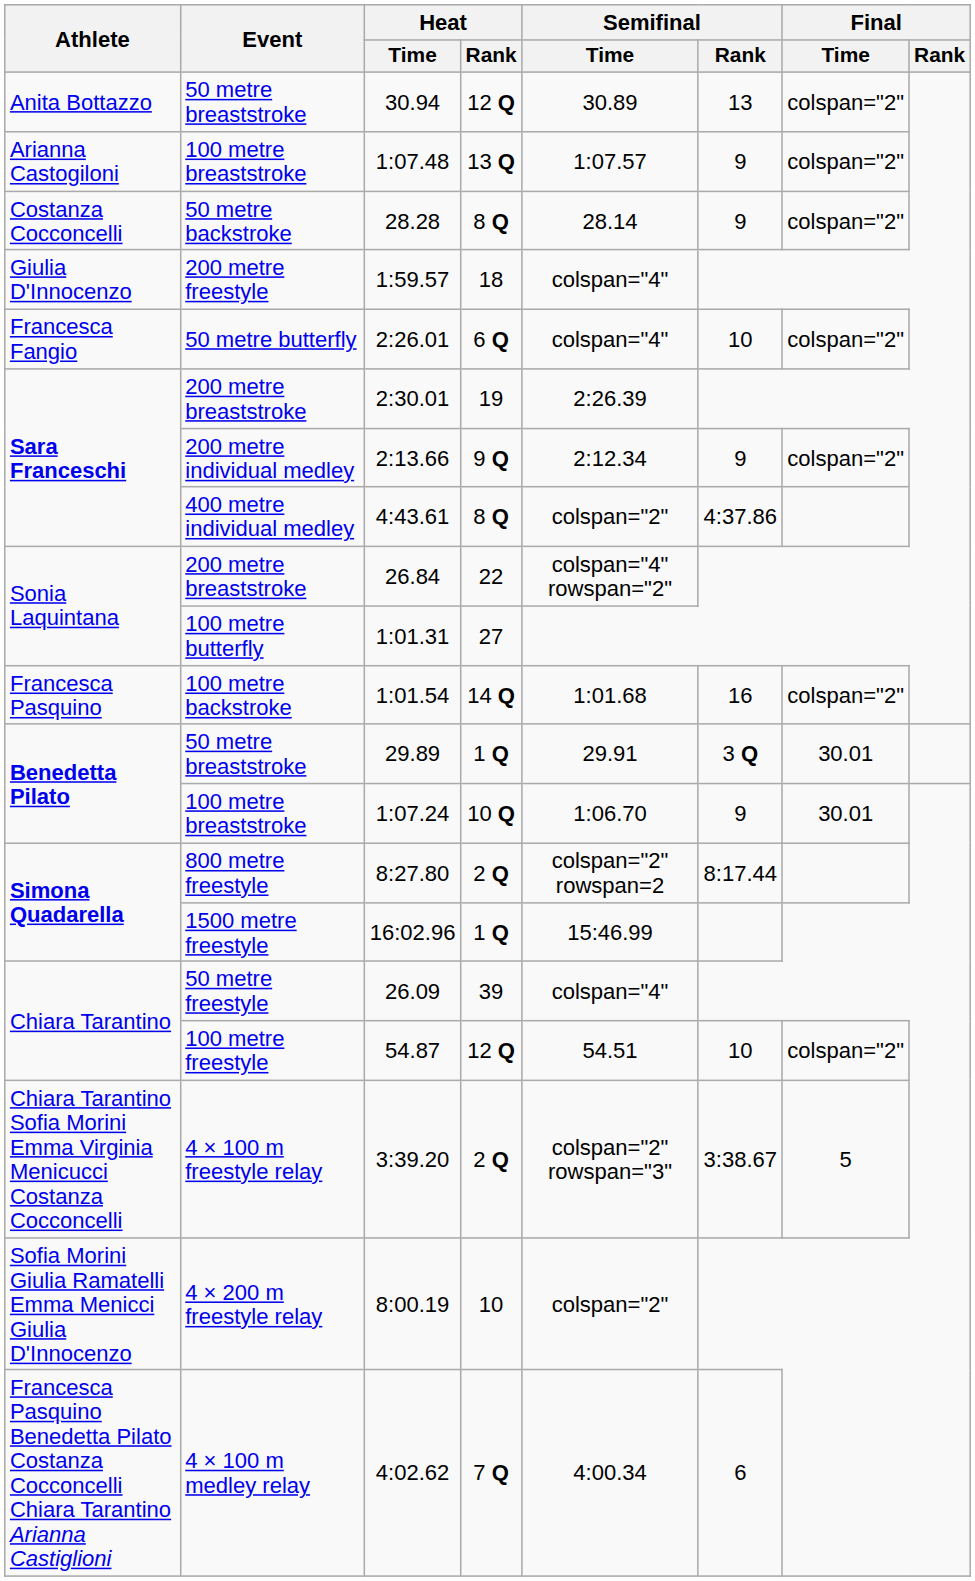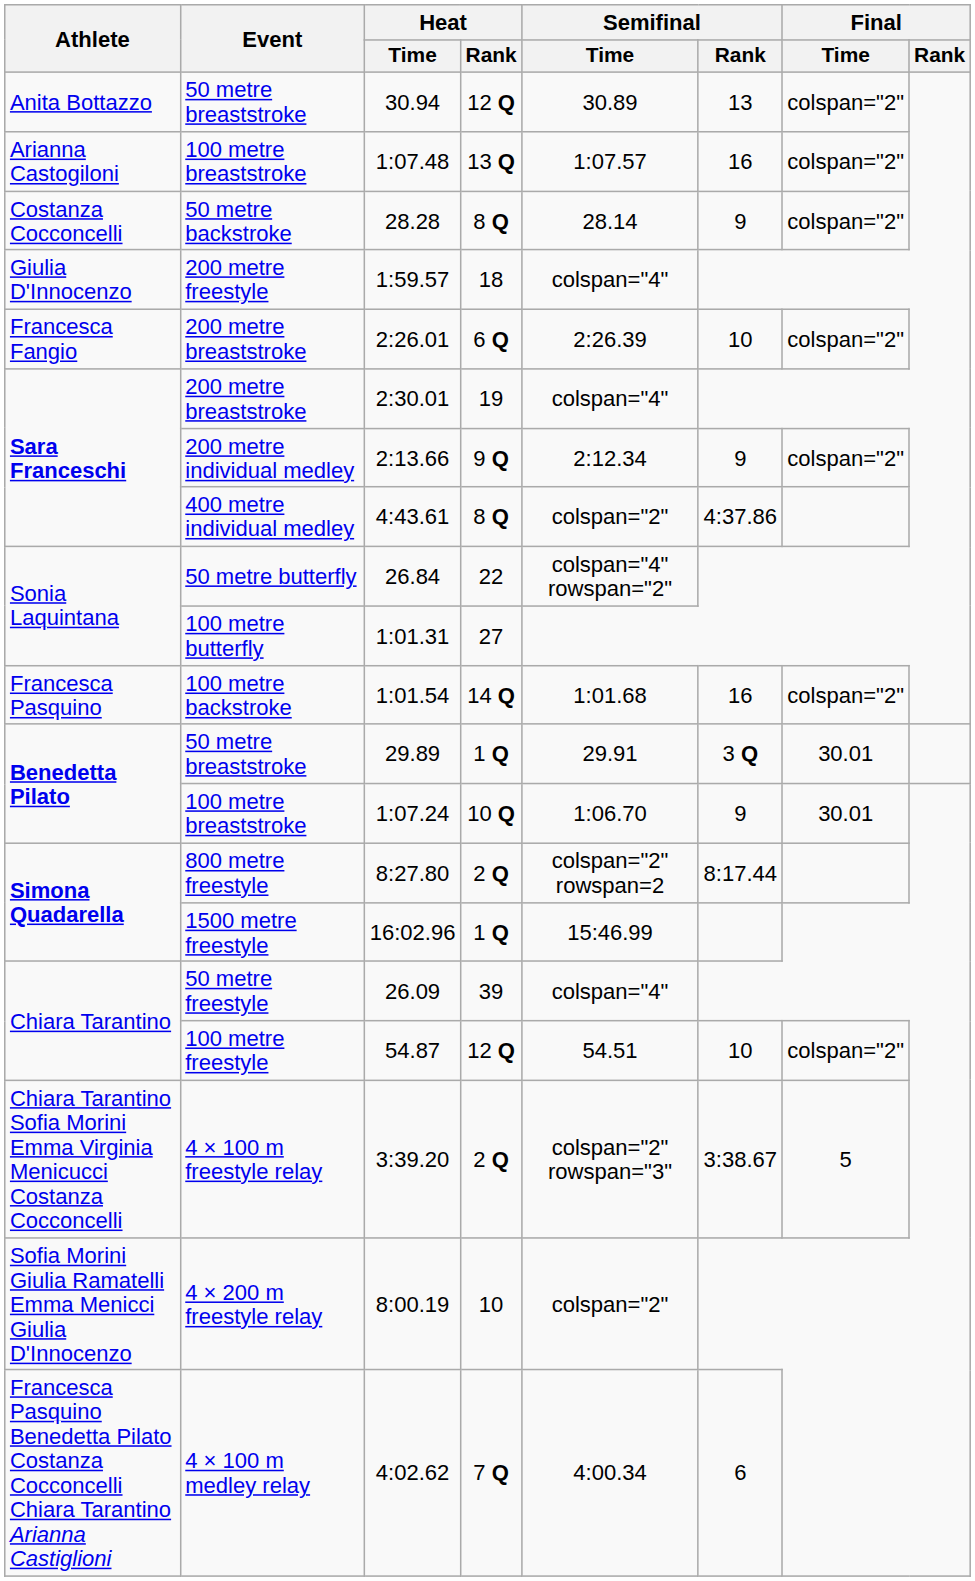(740, 162) 9 -> (740, 162) 16
(271, 340) 50 metre butterfly -> (246, 340) 200 metre breaststroke
(610, 340) colspan="4" -> (610, 340) 2:26.39
(610, 399) 2:26.39 -> (610, 399) colspan="4"
(246, 577) 200 metre breaststroke -> (271, 577) 50 metre butterfly
